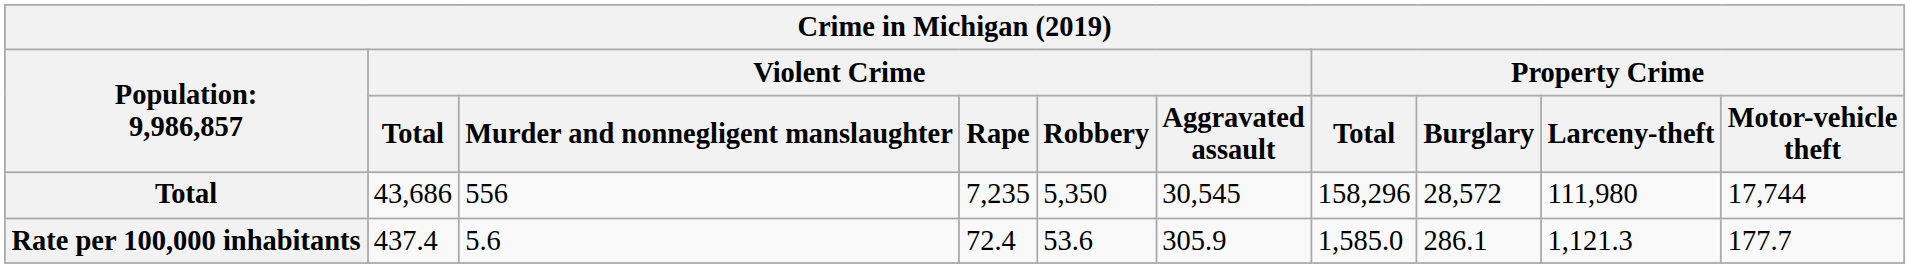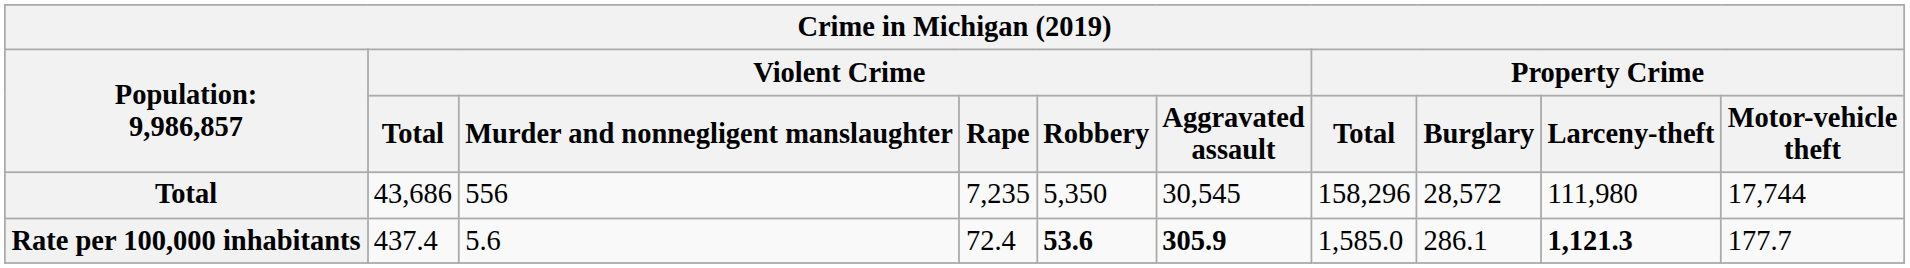(1068, 239) normal -> (1068, 239) bold
(1194, 239) normal -> (1194, 239) bold
(1590, 239) normal -> (1590, 239) bold
